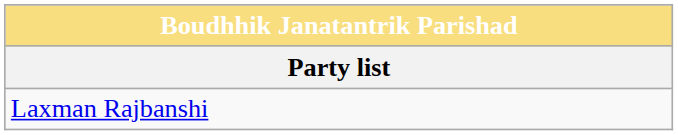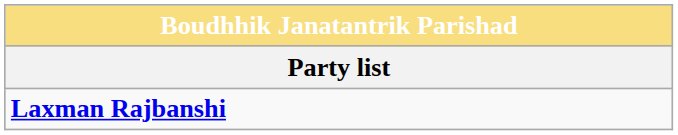(110, 108) normal -> (118, 108) bold
